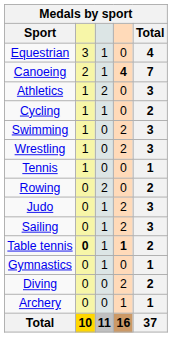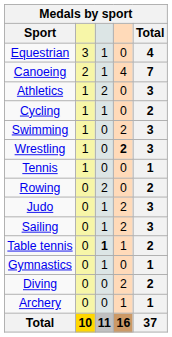(123, 72) bold -> (123, 72) normal
(123, 149) normal -> (123, 149) bold
(85, 245) bold -> (85, 245) normal
(104, 245) normal -> (104, 245) bold
(123, 245) bold -> (123, 245) normal
